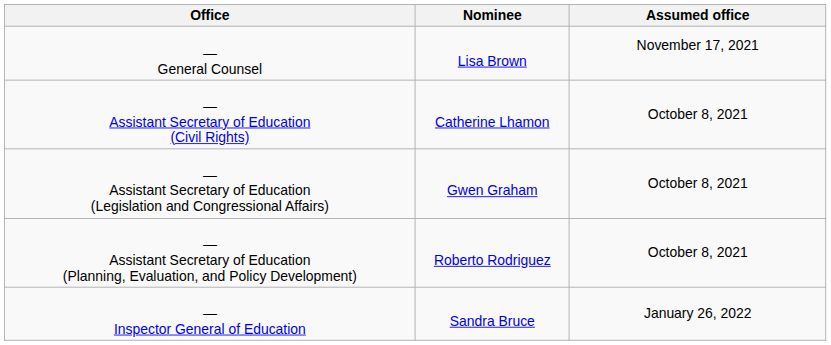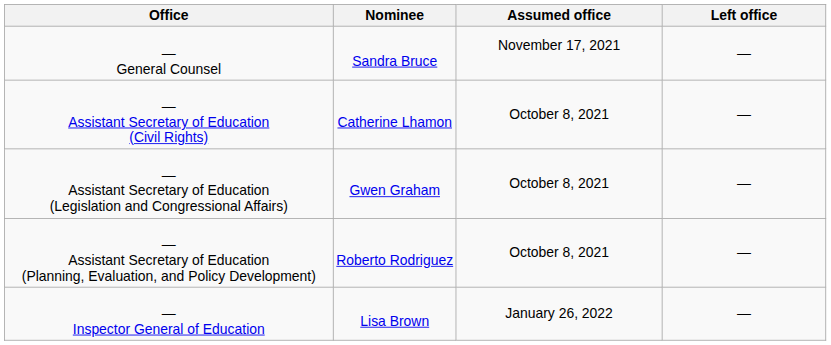+ column: (744, 15)
(492, 61) Lisa Brown -> (395, 61) Sandra Bruce
(492, 321) Sandra Bruce -> (395, 321) Lisa Brown
